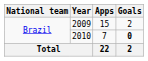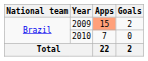(104, 24) no background -> (104, 24) lightsalmon background
(130, 37) bold -> (130, 37) normal
